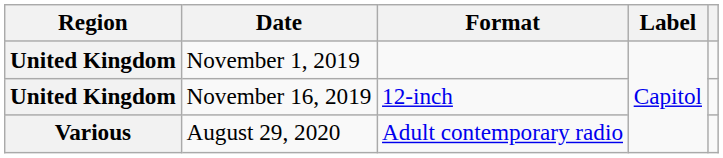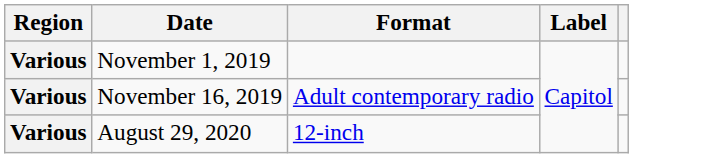(93, 59) United Kingdom -> (48, 59) Various
(93, 96) United Kingdom -> (48, 96) Various
(417, 96) 12-inch -> (413, 96) Adult contemporary radio
(503, 133) Adult contemporary radio -> (328, 133) 12-inch
